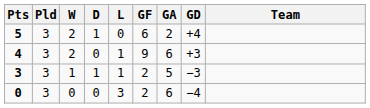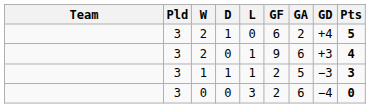columns swapped: (285, 14) <-> (18, 14)
